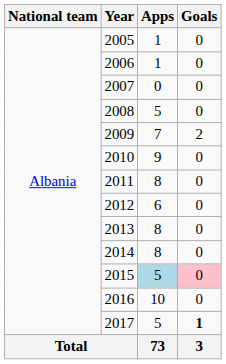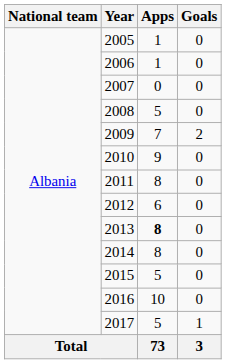(158, 228) normal -> (158, 228) bold
(158, 275) lightblue background -> (158, 275) no background
(199, 275) pink background -> (199, 275) no background
(199, 323) bold -> (199, 323) normal
